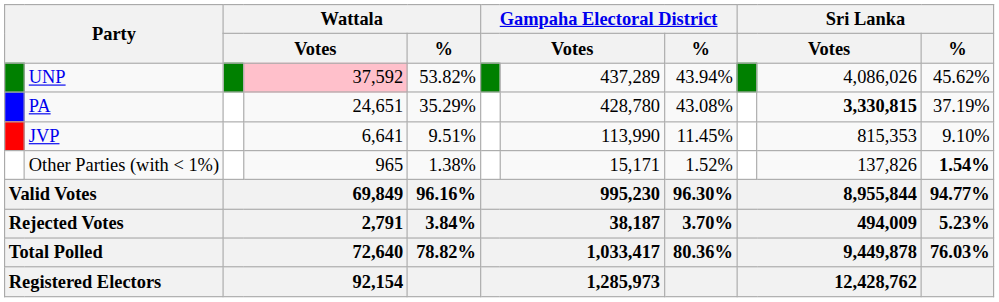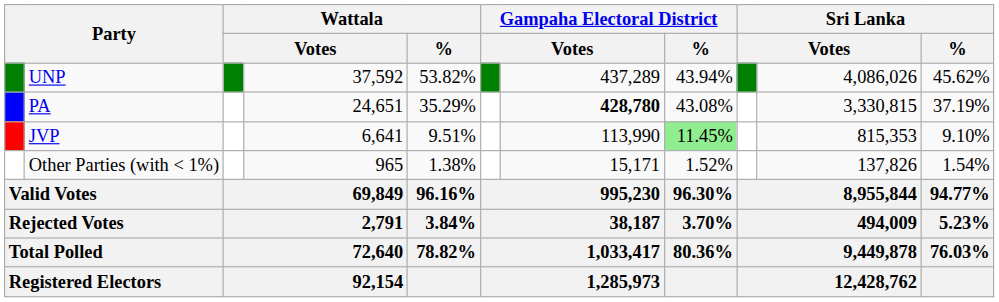(378, 77) pink background -> (378, 77) no background
(630, 106) normal -> (630, 106) bold
(880, 106) bold -> (880, 106) normal
(705, 135) no background -> (705, 135) lightgreen background
(964, 164) bold -> (966, 164) normal
